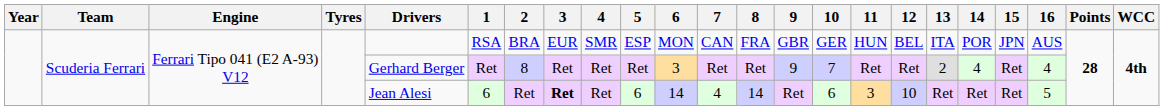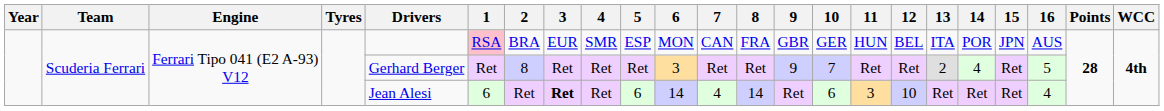(486, 42) no background -> (486, 42) pink background
(1047, 67) 4 -> (1047, 67) 5
(1047, 93) 5 -> (1047, 93) 4
